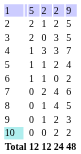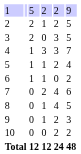(10, 133) paleturquoise background -> (10, 133) no background
